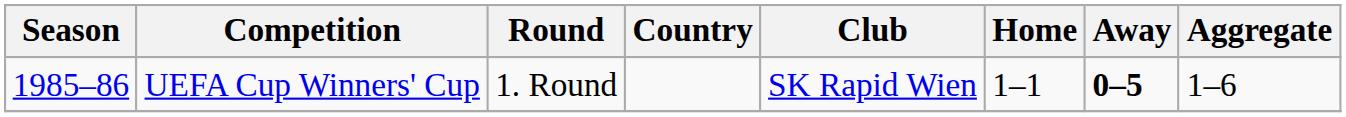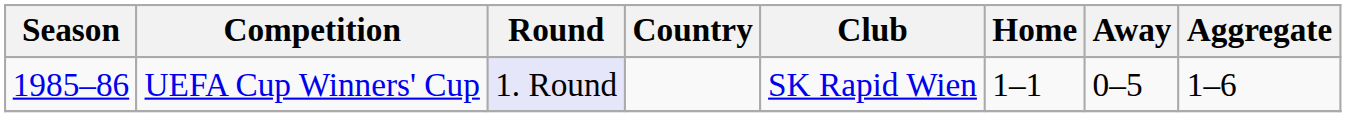(556, 83) no background -> (556, 83) lavender background
(1118, 83) bold -> (1118, 83) normal
